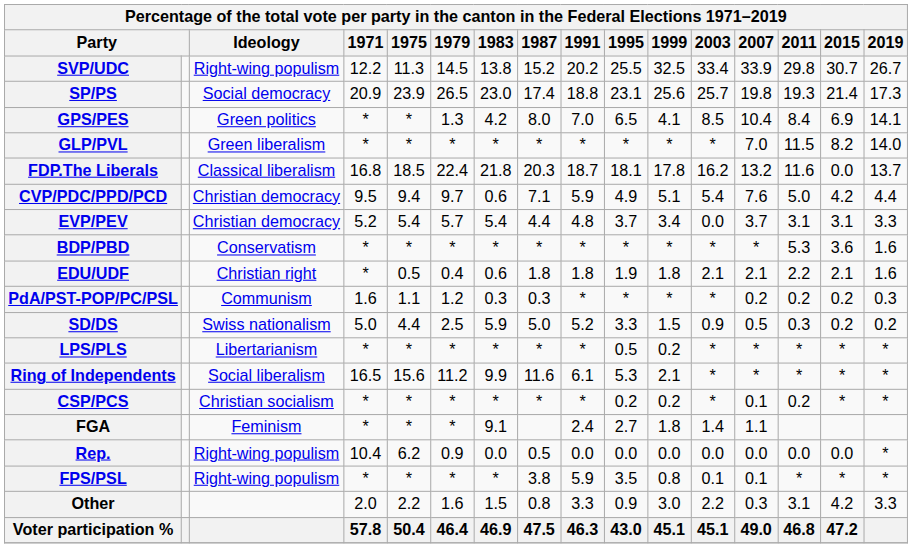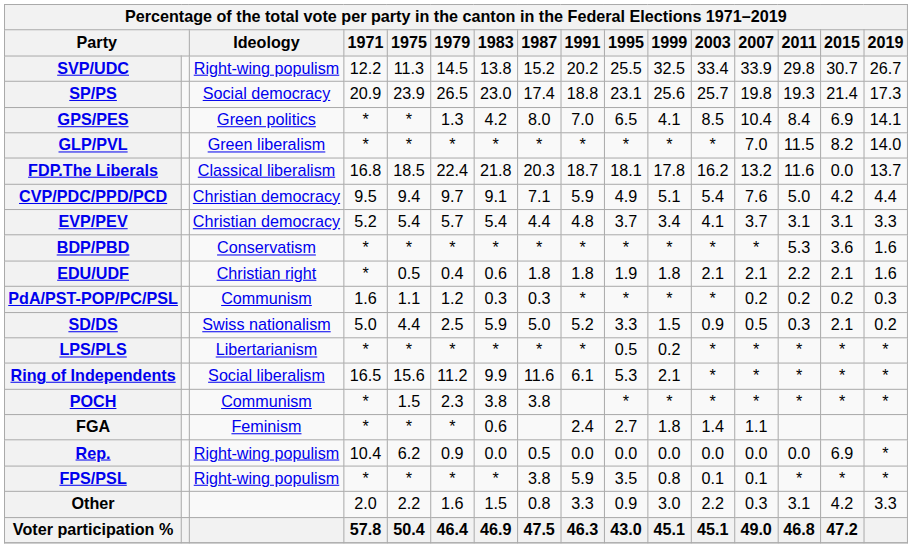(496, 196) 0.6 -> (496, 196) 9.1
(713, 222) 0.0 -> (713, 222) 4.1
(842, 324) 0.2 -> (842, 324) 2.1
- row: (93, 401)
+ row: (93, 401)
(496, 427) 9.1 -> (496, 427) 0.6
(842, 453) 0.0 -> (842, 453) 6.9
